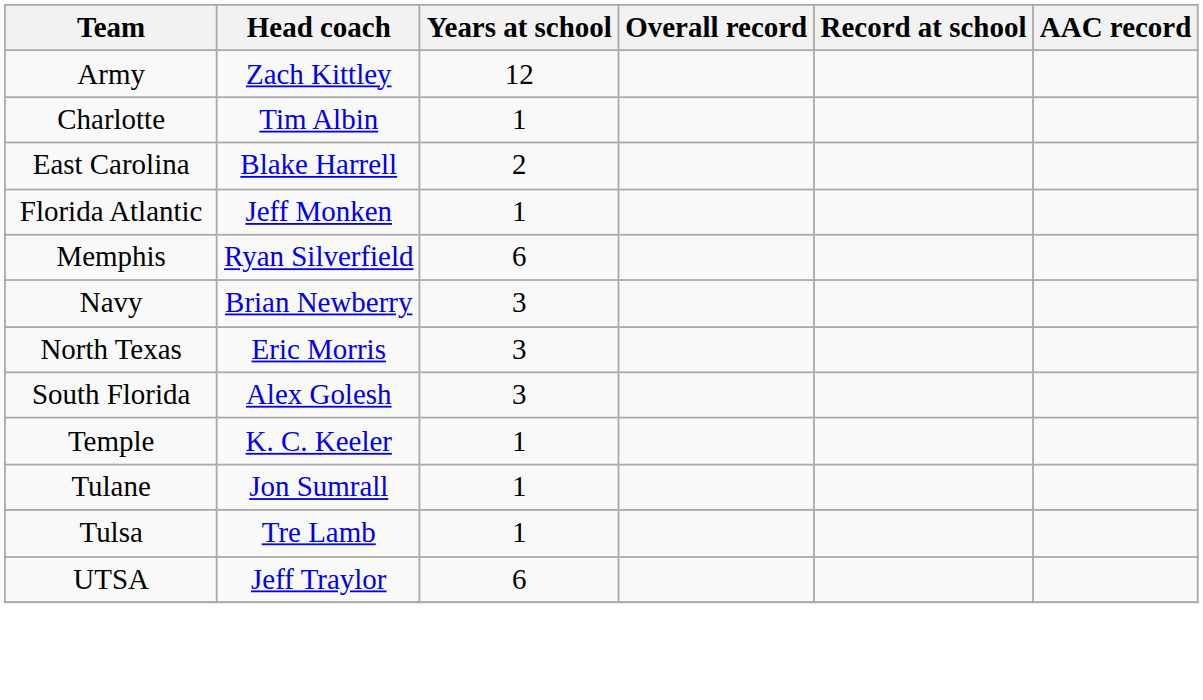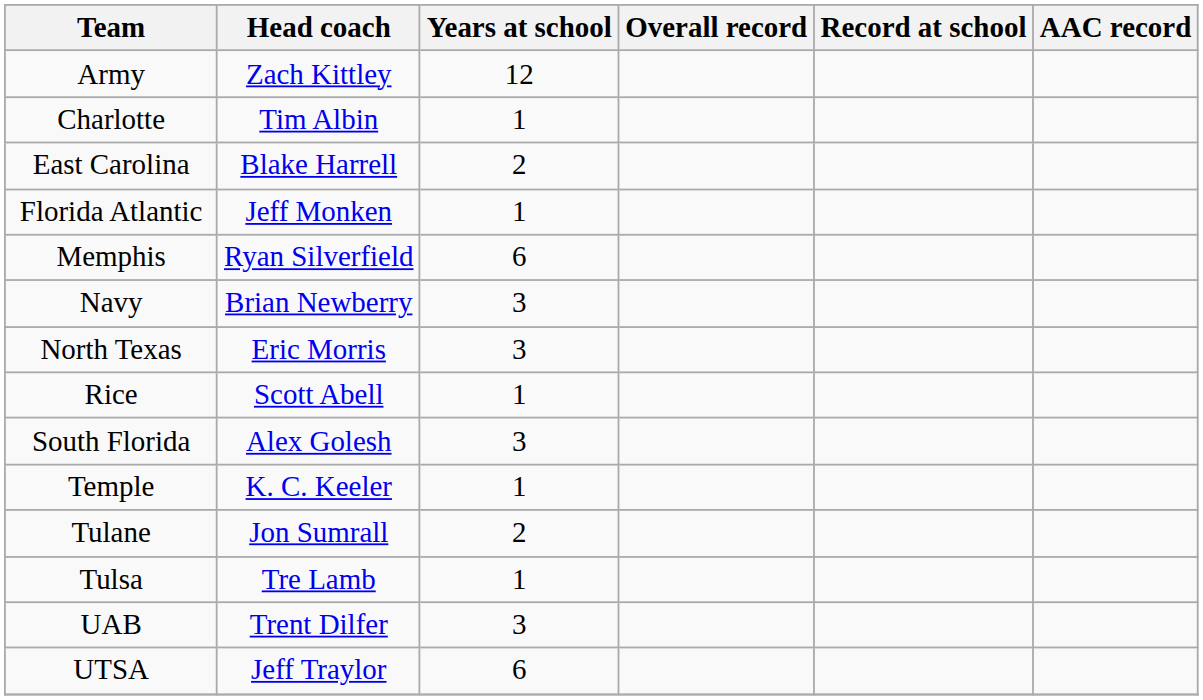+ row: (111, 394)
(519, 486) 1 -> (519, 532) 2
+ row: (111, 624)
